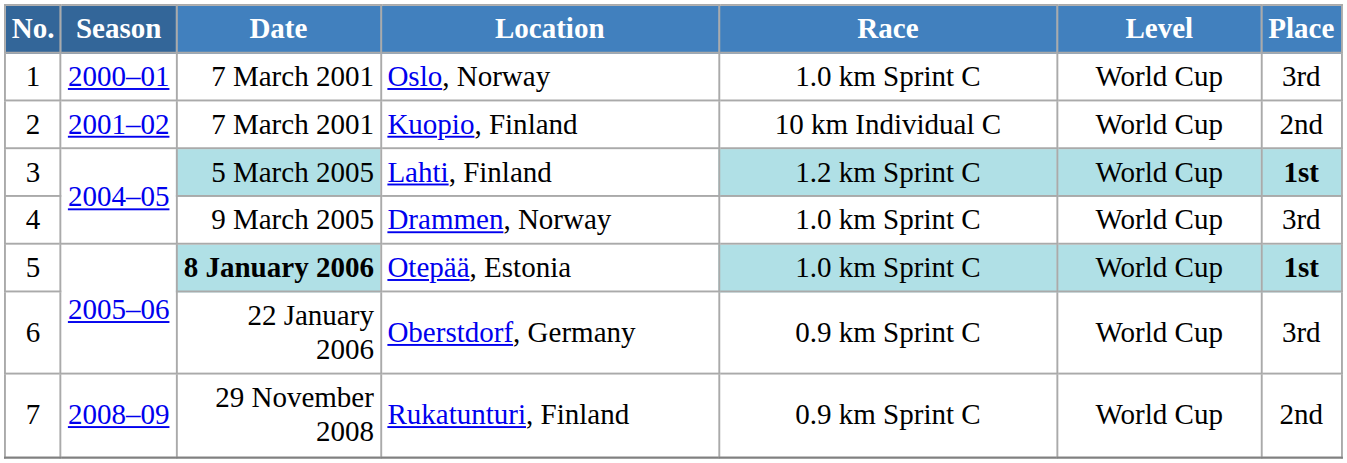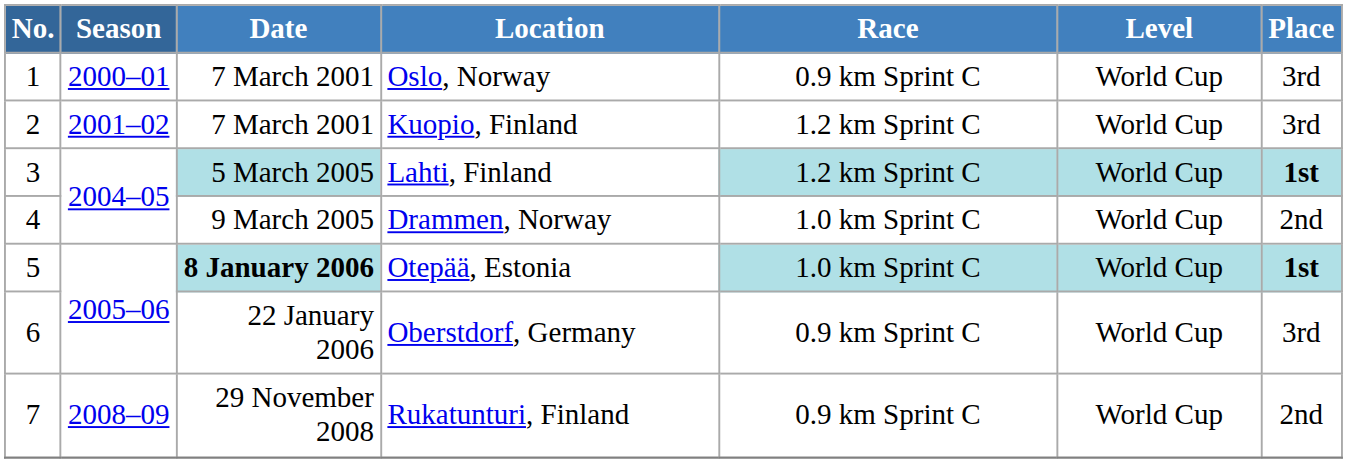(888, 76) 1.0 km Sprint C -> (888, 76) 0.9 km Sprint C
(888, 124) 10 km Individual C -> (888, 124) 1.2 km Sprint C
(1301, 124) 2nd -> (1301, 124) 3rd
(1301, 220) 3rd -> (1301, 220) 2nd
